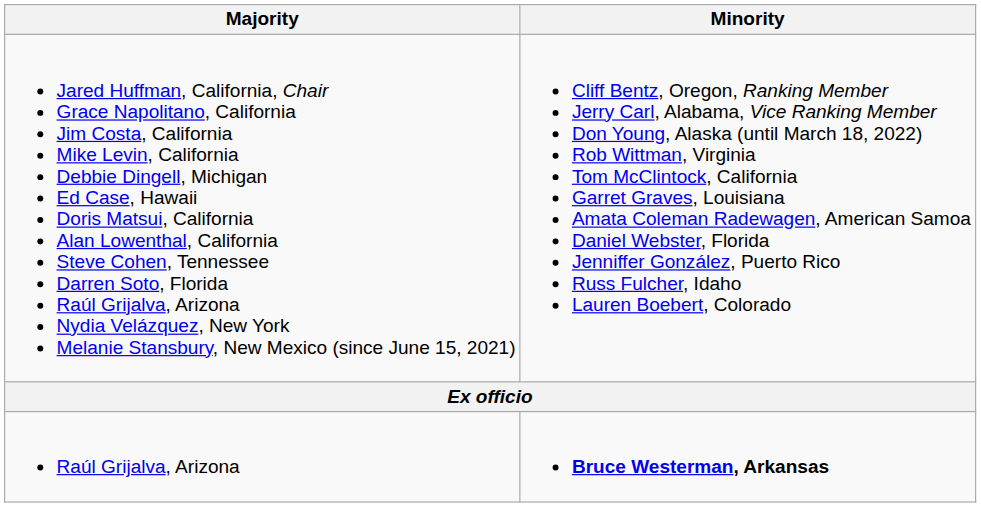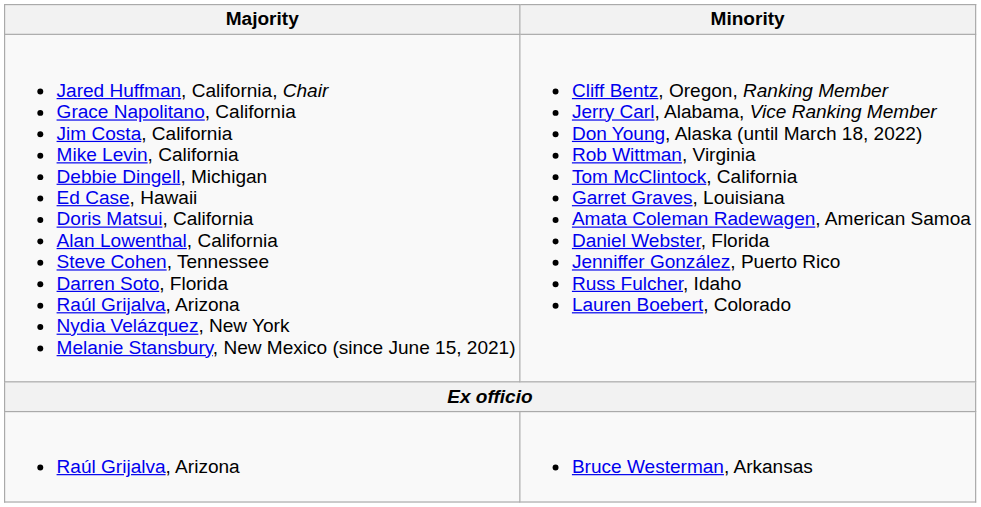(748, 467) bold -> (748, 467) normal
